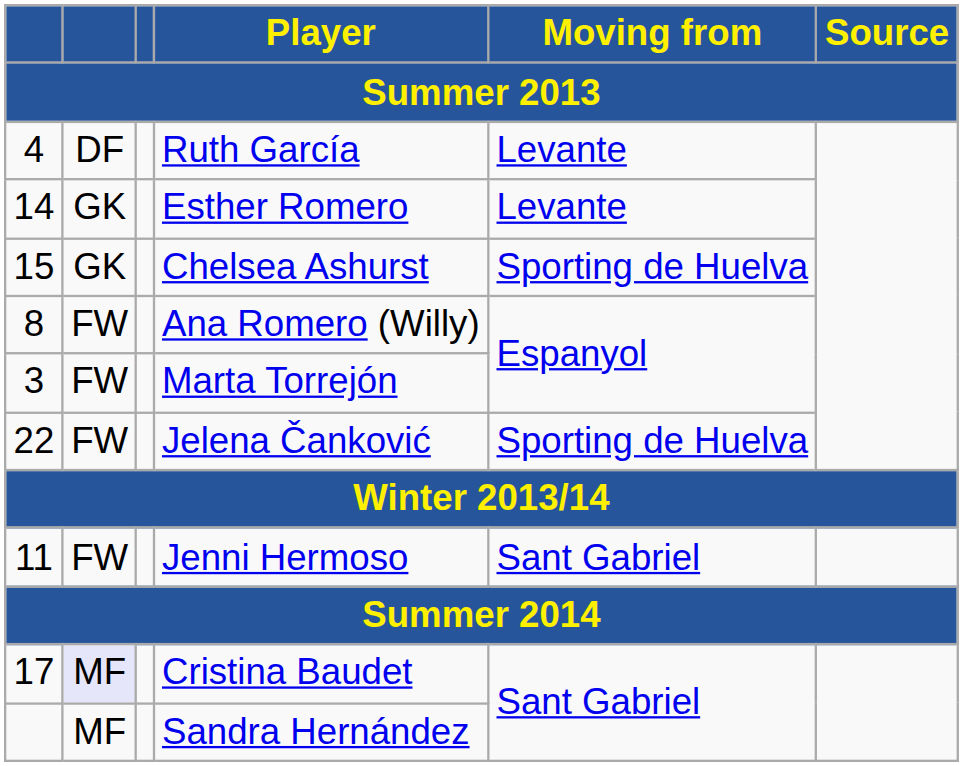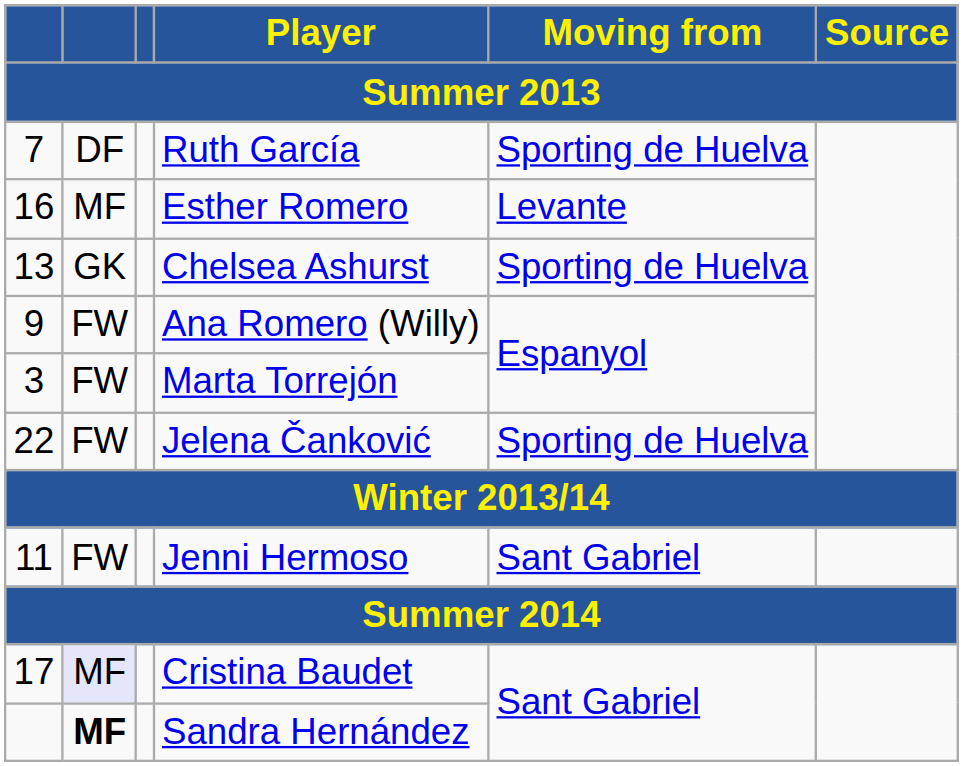(34, 149) 4 -> (34, 149) 7
(562, 149) Levante -> (652, 149) Sporting de Huelva
(34, 207) 14 -> (34, 207) 16
(100, 207) GK -> (100, 207) MF
(34, 265) 15 -> (34, 265) 13
(34, 324) 8 -> (34, 324) 9
(100, 730) normal -> (100, 730) bold
